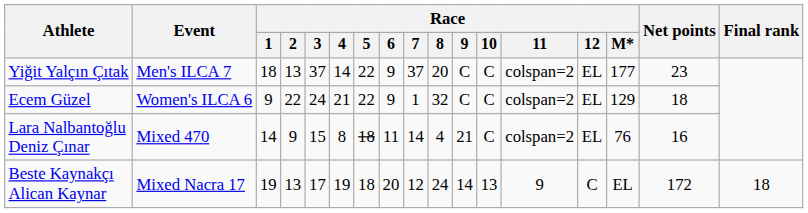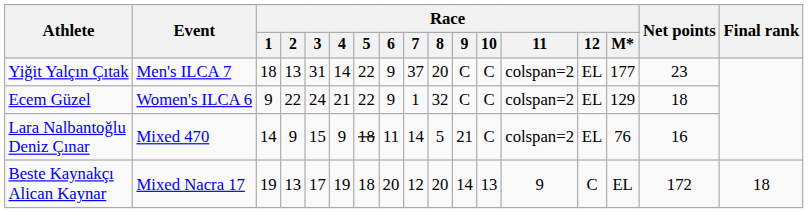(317, 72) 37 -> (317, 72) 31
(342, 137) 8 -> (342, 137) 9
(440, 137) 4 -> (440, 137) 5
(440, 184) 24 -> (440, 184) 20
